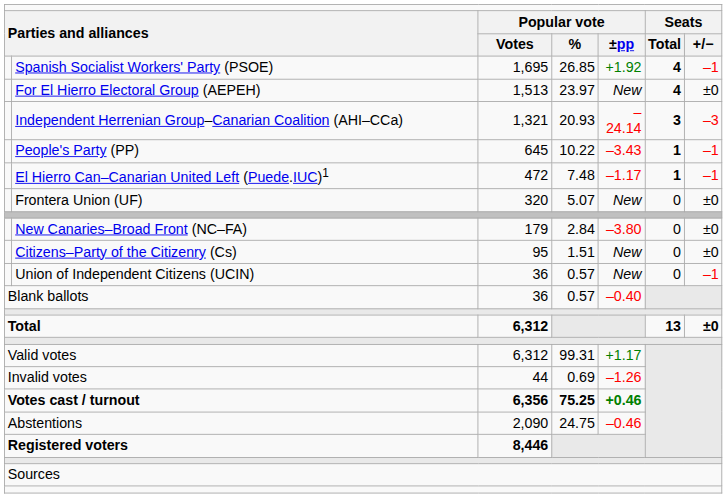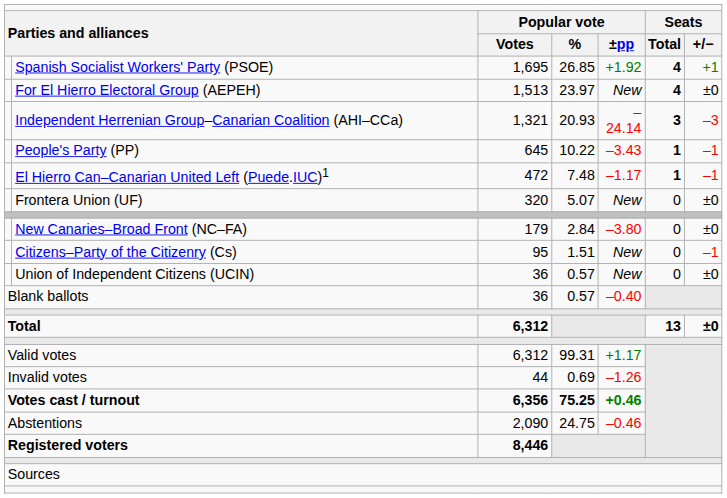(711, 67) –1 -> (711, 67) +1
(711, 252) ±0 -> (711, 252) –1
(711, 274) –1 -> (711, 274) ±0
